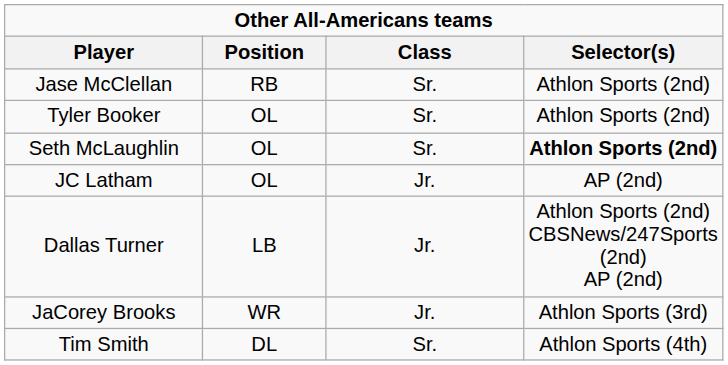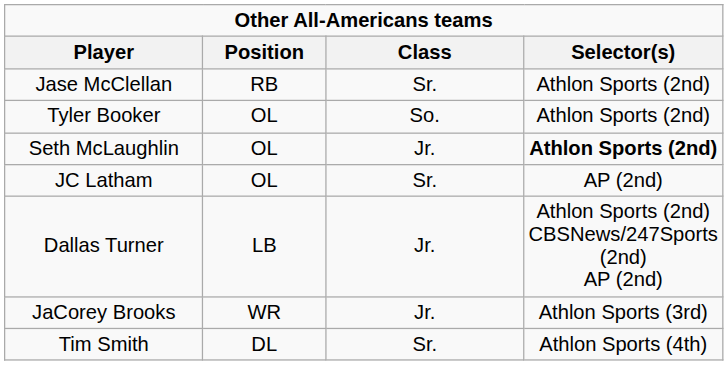(425, 116) Sr. -> (425, 116) So.
(425, 148) Sr. -> (425, 148) Jr.
(425, 180) Jr. -> (425, 180) Sr.
